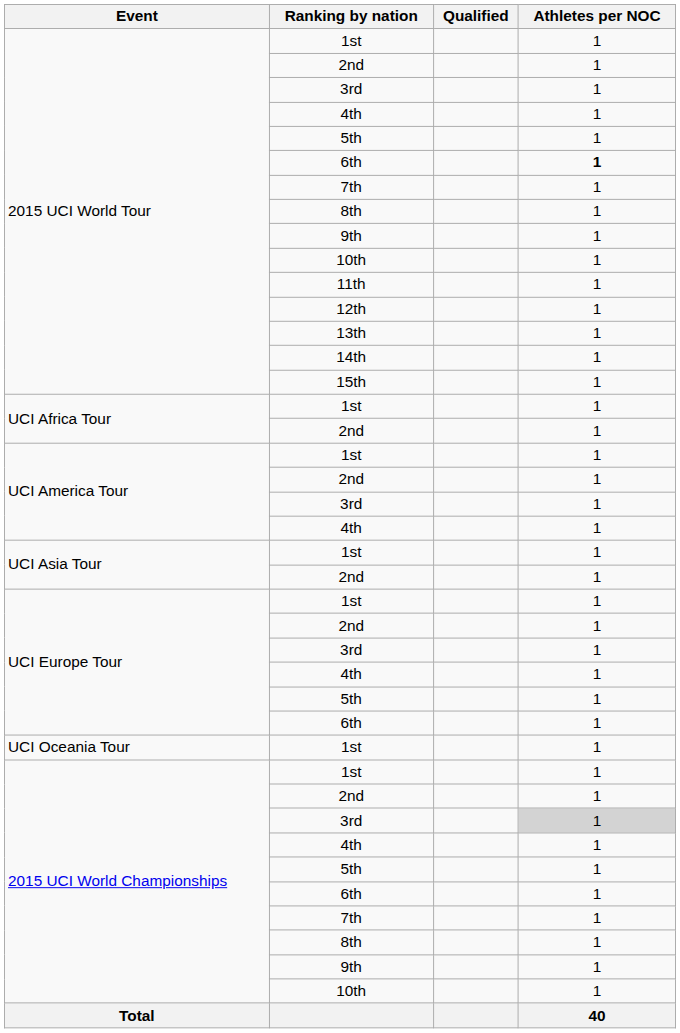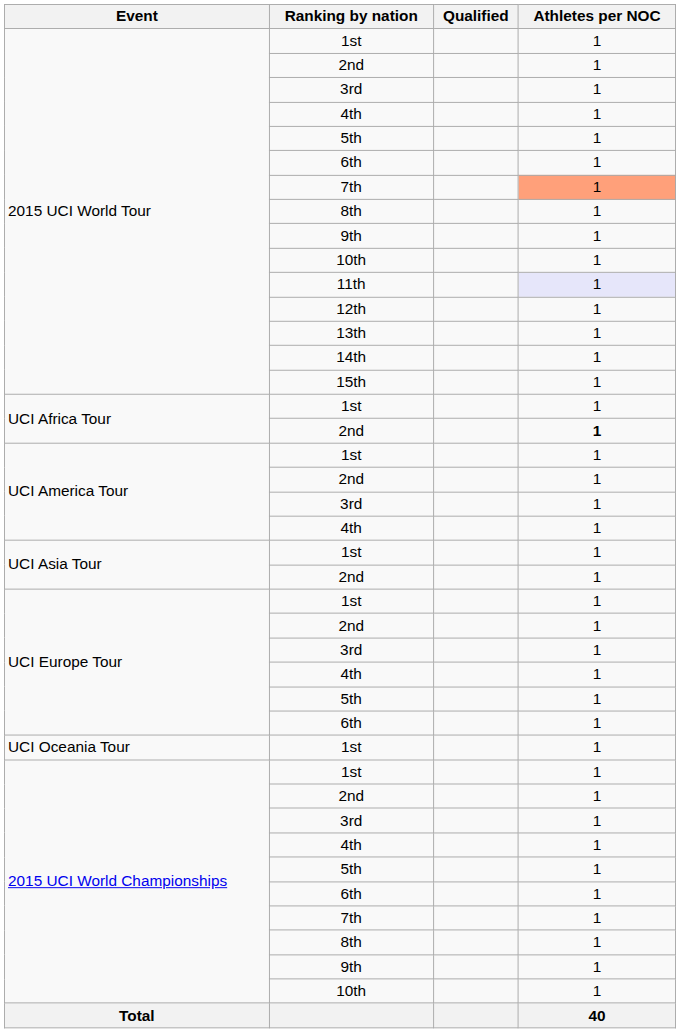(597, 162) bold -> (597, 162) normal
(597, 187) no background -> (597, 187) lightsalmon background
(597, 284) no background -> (597, 284) lavender background
(597, 430) normal -> (597, 430) bold
(597, 820) lightgrey background -> (597, 820) no background
